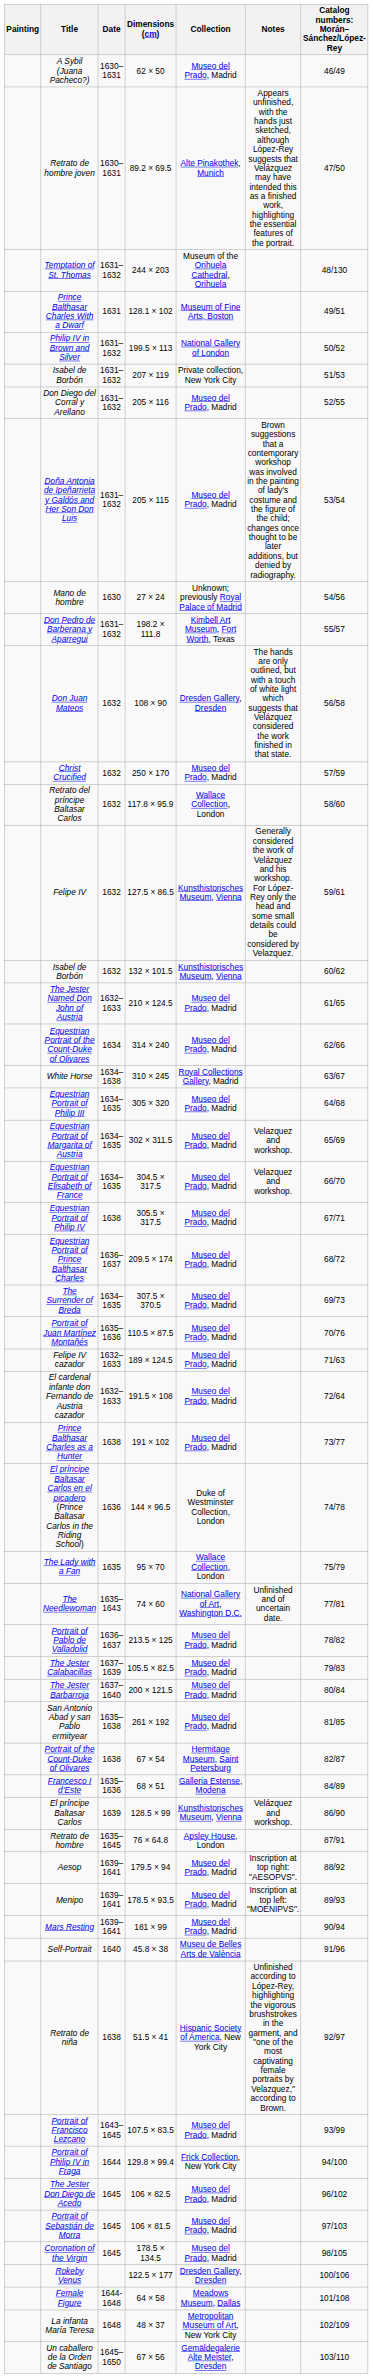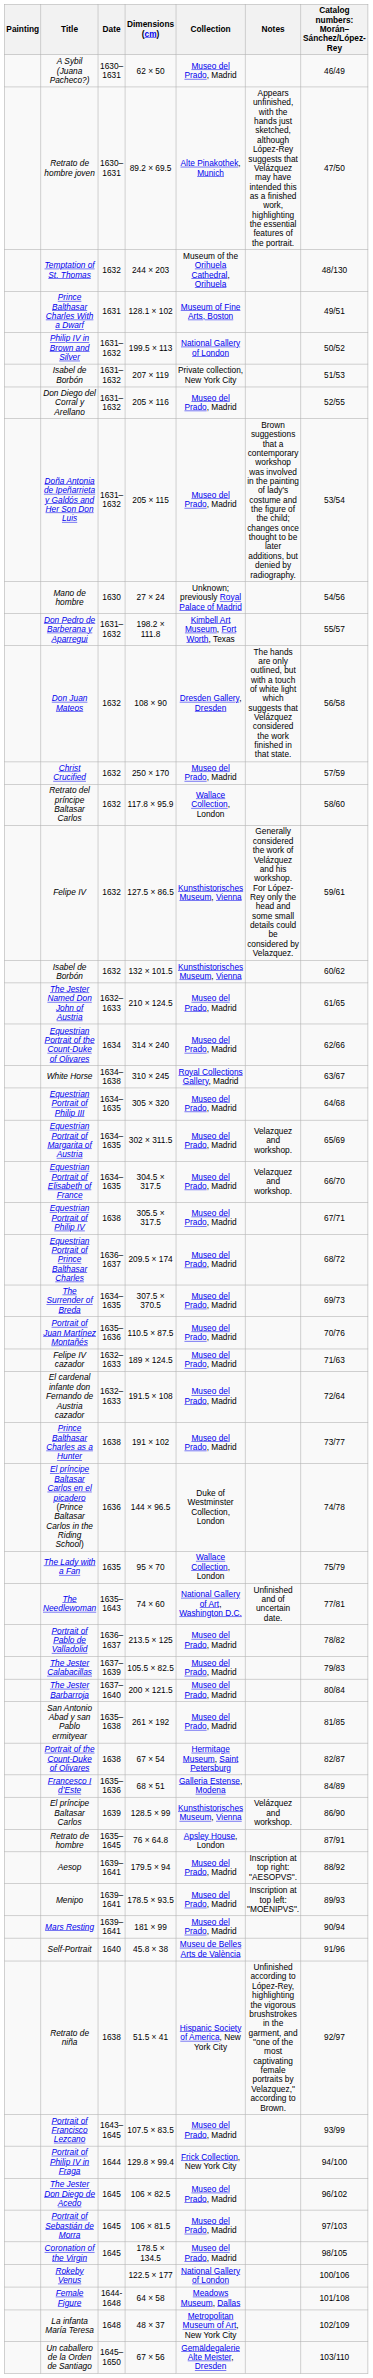(112, 270) 1631–1632 -> (112, 270) 1632
(211, 2276) Dresden Gallery, Dresden -> (211, 2276) National Gallery of London
